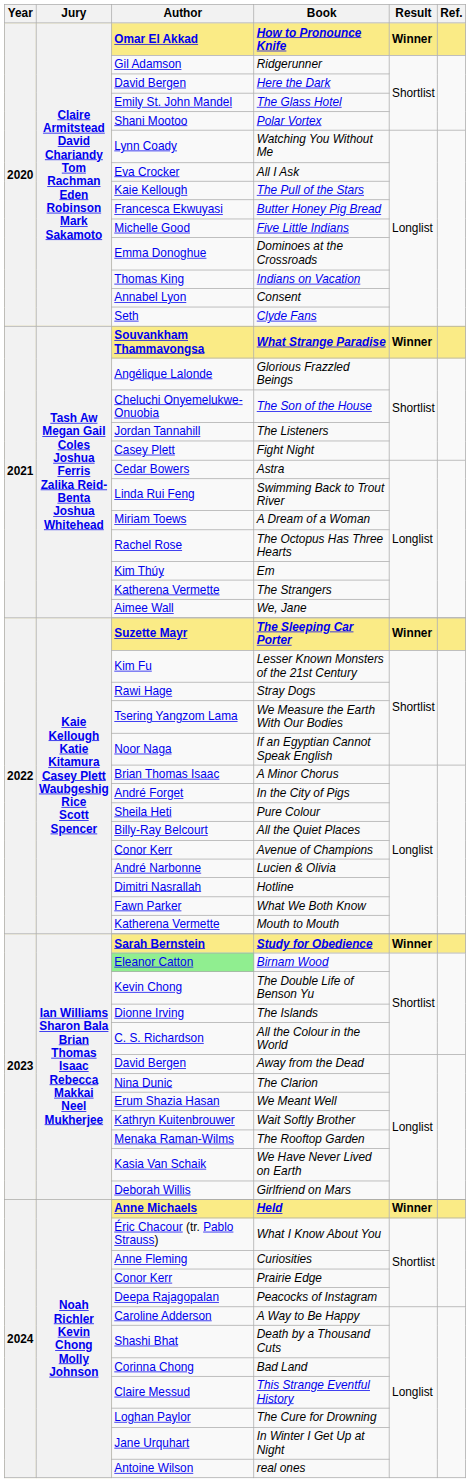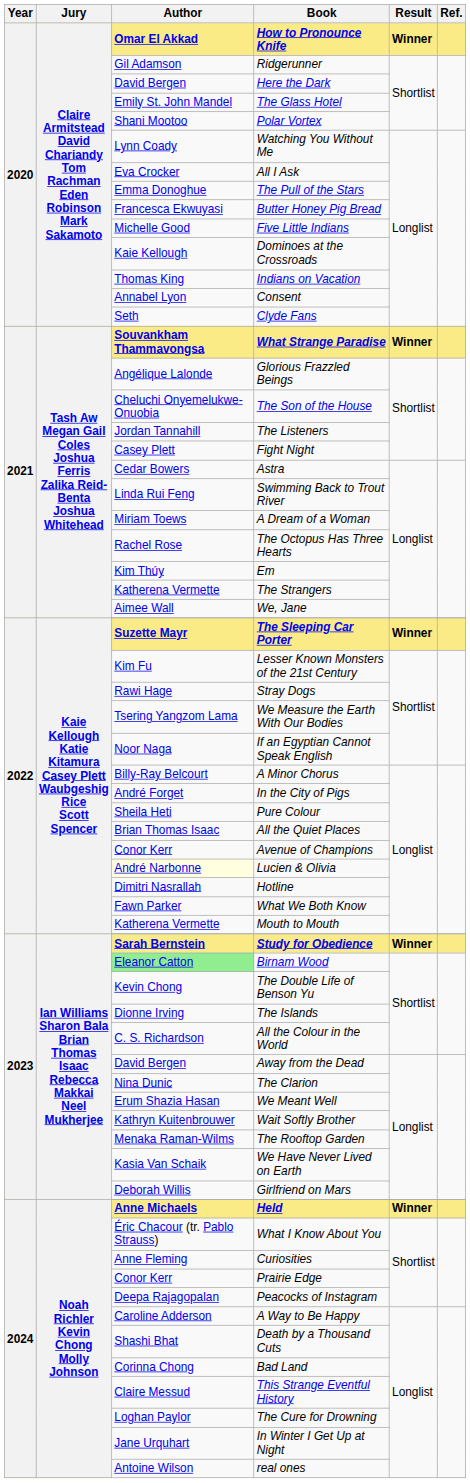(151, 190) Kaie Kellough -> (160, 190) Emma Donoghue
(160, 253) Emma Donoghue -> (151, 253) Kaie Kellough
(167, 774) Brian Thomas Isaac -> (161, 774) Billy-Ray Belcourt
(161, 830) Billy-Ray Belcourt -> (167, 830) Brian Thomas Isaac
(158, 868) no background -> (158, 868) lightyellow background
